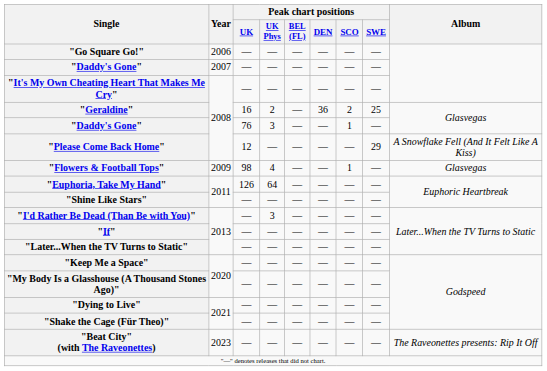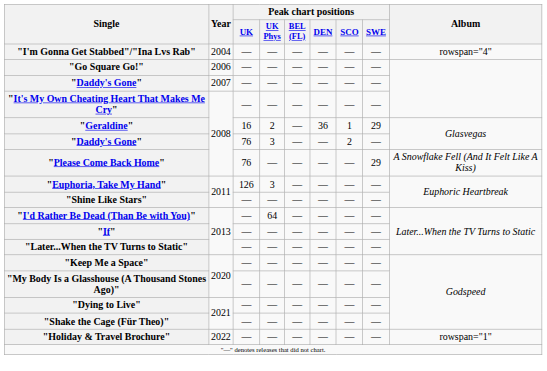+ row: (106, 51)
(350, 110) 2 -> (350, 126) 1
(376, 110) 25 -> (376, 126) 29
(350, 126) 1 -> (350, 141) 2
(246, 147) 12 -> (246, 163) 76
- row: (107, 168)
(272, 184) 64 -> (272, 184) 3
(272, 215) 3 -> (272, 215) 64
+ row: (106, 337)
- row: (107, 342)
